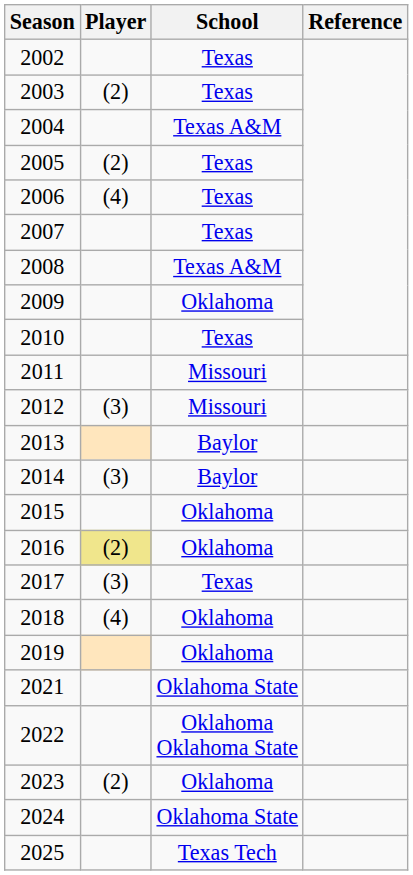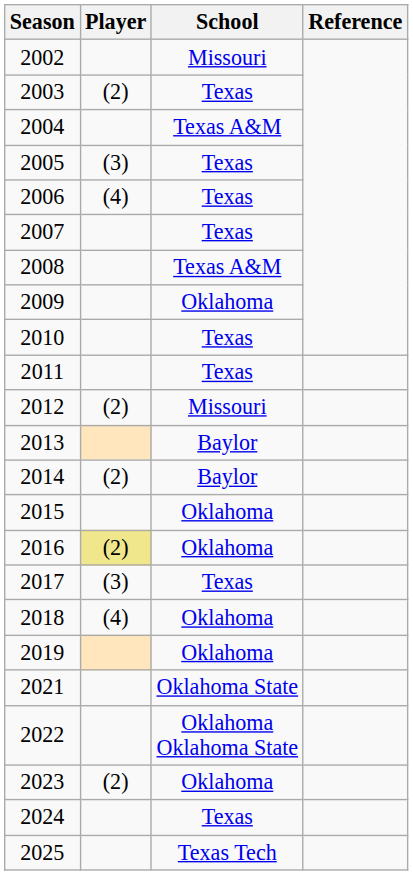(227, 57) Texas -> (227, 57) Missouri
(116, 162) (2) -> (116, 162) (3)
(227, 372) Missouri -> (227, 372) Texas
(116, 407) (3) -> (116, 407) (2)
(116, 477) (3) -> (116, 477) (2)
(227, 817) Oklahoma State -> (227, 817) Texas
